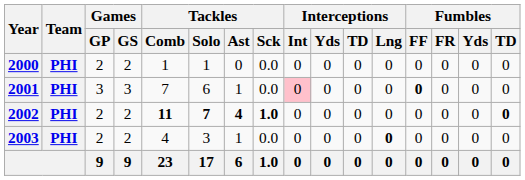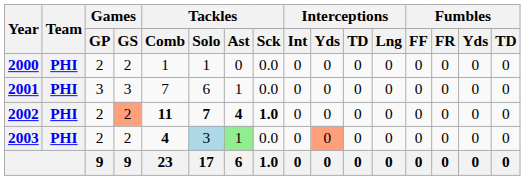(298, 89) pink background -> (298, 89) no background
(418, 89) bold -> (418, 89) normal
(128, 114) no background -> (128, 114) lightsalmon background
(506, 114) bold -> (506, 114) normal
(165, 138) normal -> (165, 138) bold
(206, 138) no background -> (206, 138) lightblue background
(239, 138) no background -> (239, 138) lightgreen background
(327, 138) no background -> (327, 138) lightsalmon background
(389, 138) bold -> (389, 138) normal
